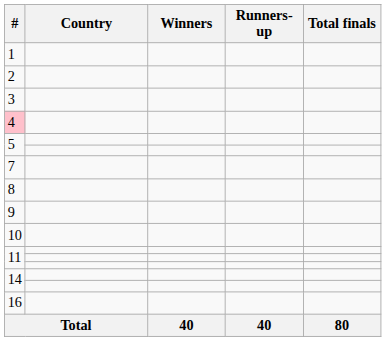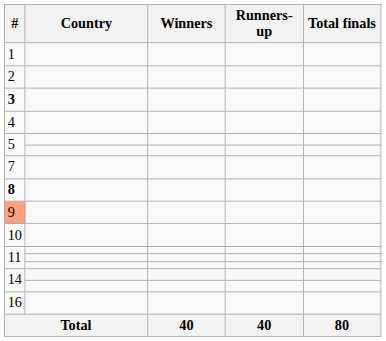(11, 99) normal -> (11, 99) bold
(11, 122) pink background -> (11, 122) no background
(11, 189) normal -> (11, 189) bold
(11, 212) no background -> (11, 212) lightsalmon background
